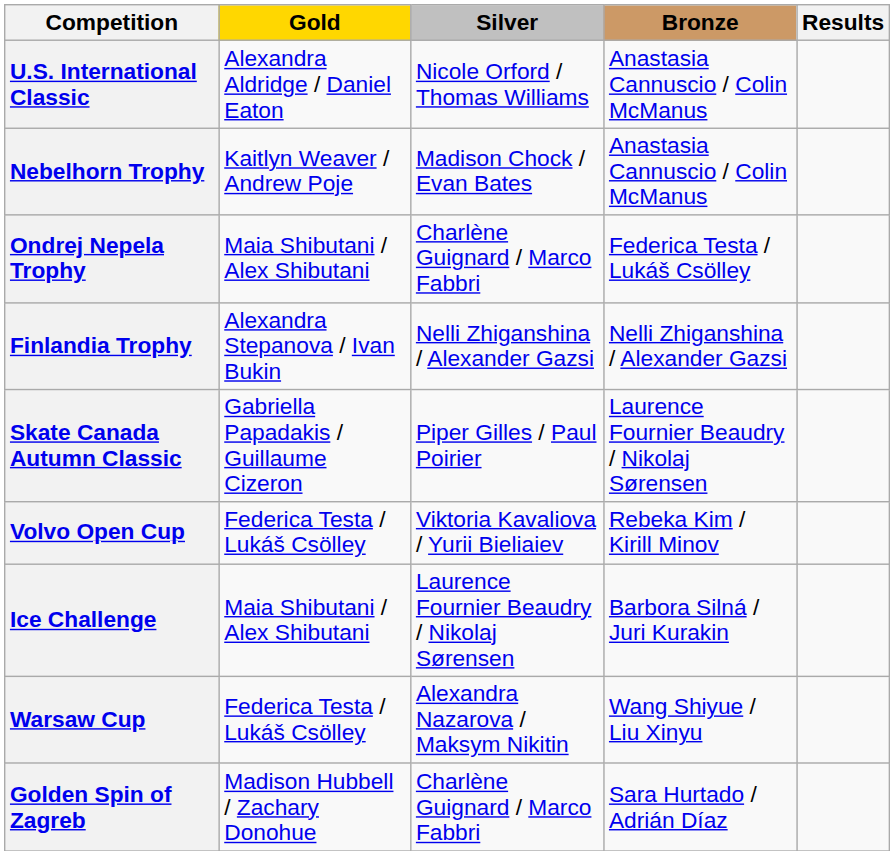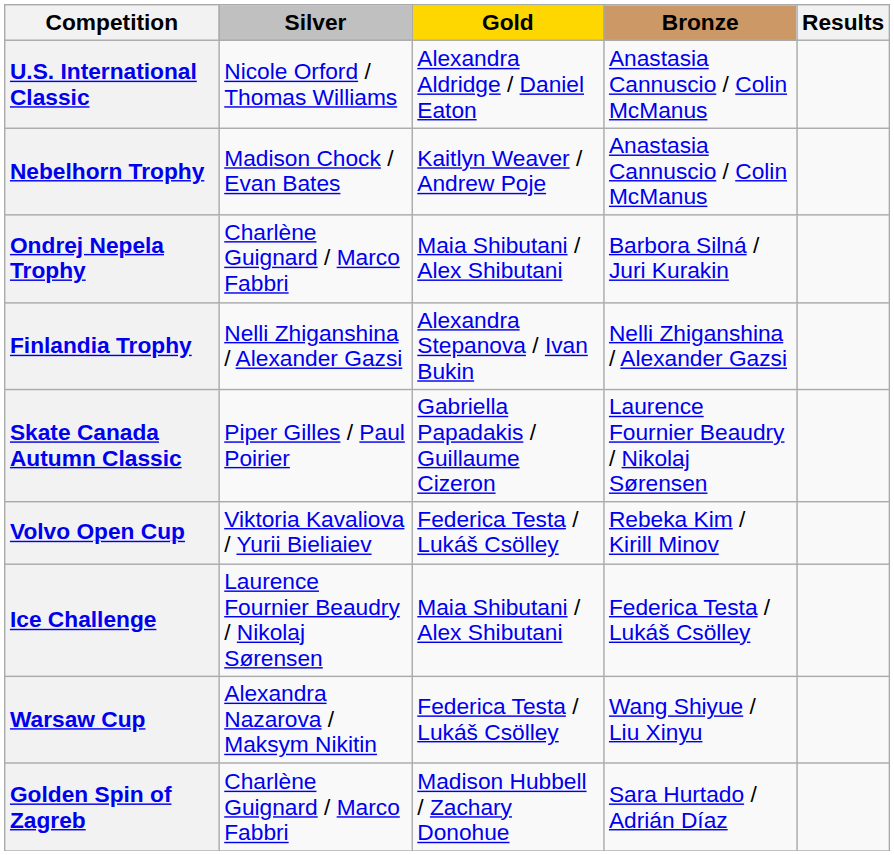columns swapped: (315, 22) <-> (507, 22)
(690, 258) Federica Testa / Lukáš Csölley -> (684, 258) Barbora Silná / Juri Kurakin
(684, 619) Barbora Silná / Juri Kurakin -> (690, 619) Federica Testa / Lukáš Csölley
